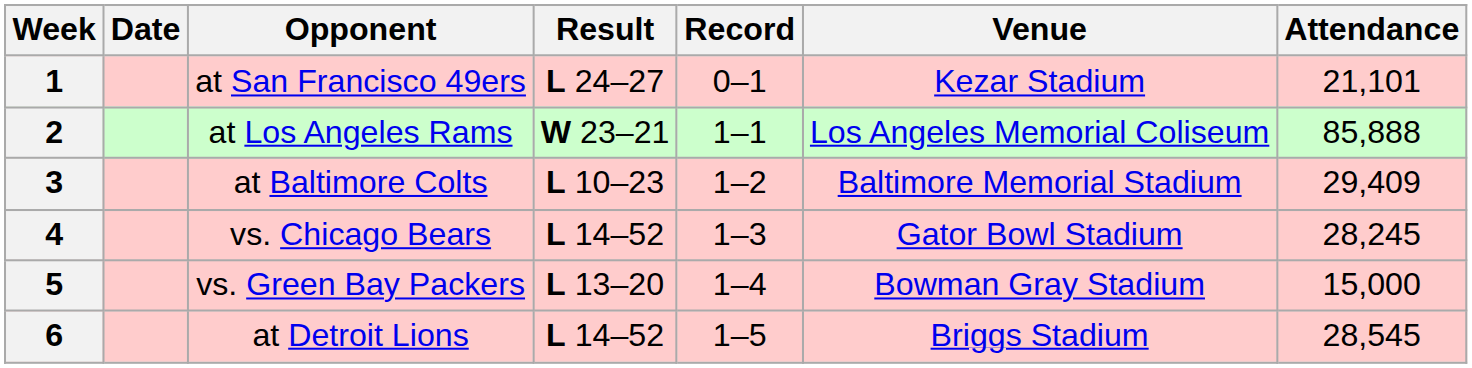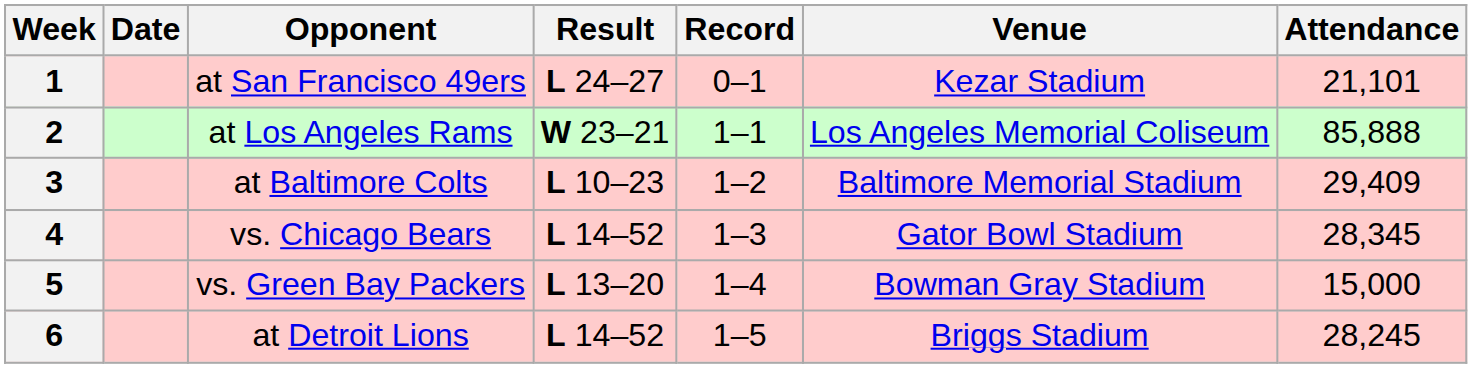(1372, 234) 28,245 -> (1372, 234) 28,345
(1372, 336) 28,545 -> (1372, 336) 28,245
